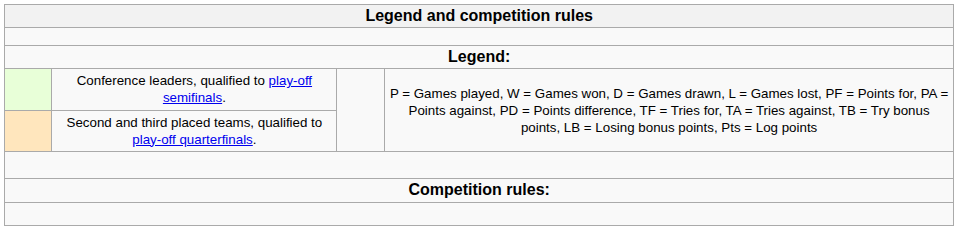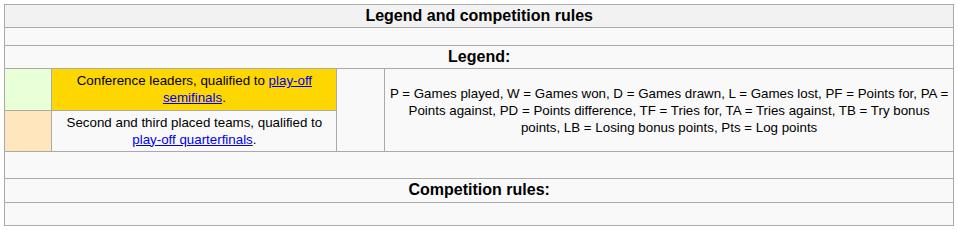(194, 89) no background -> (194, 89) gold background
